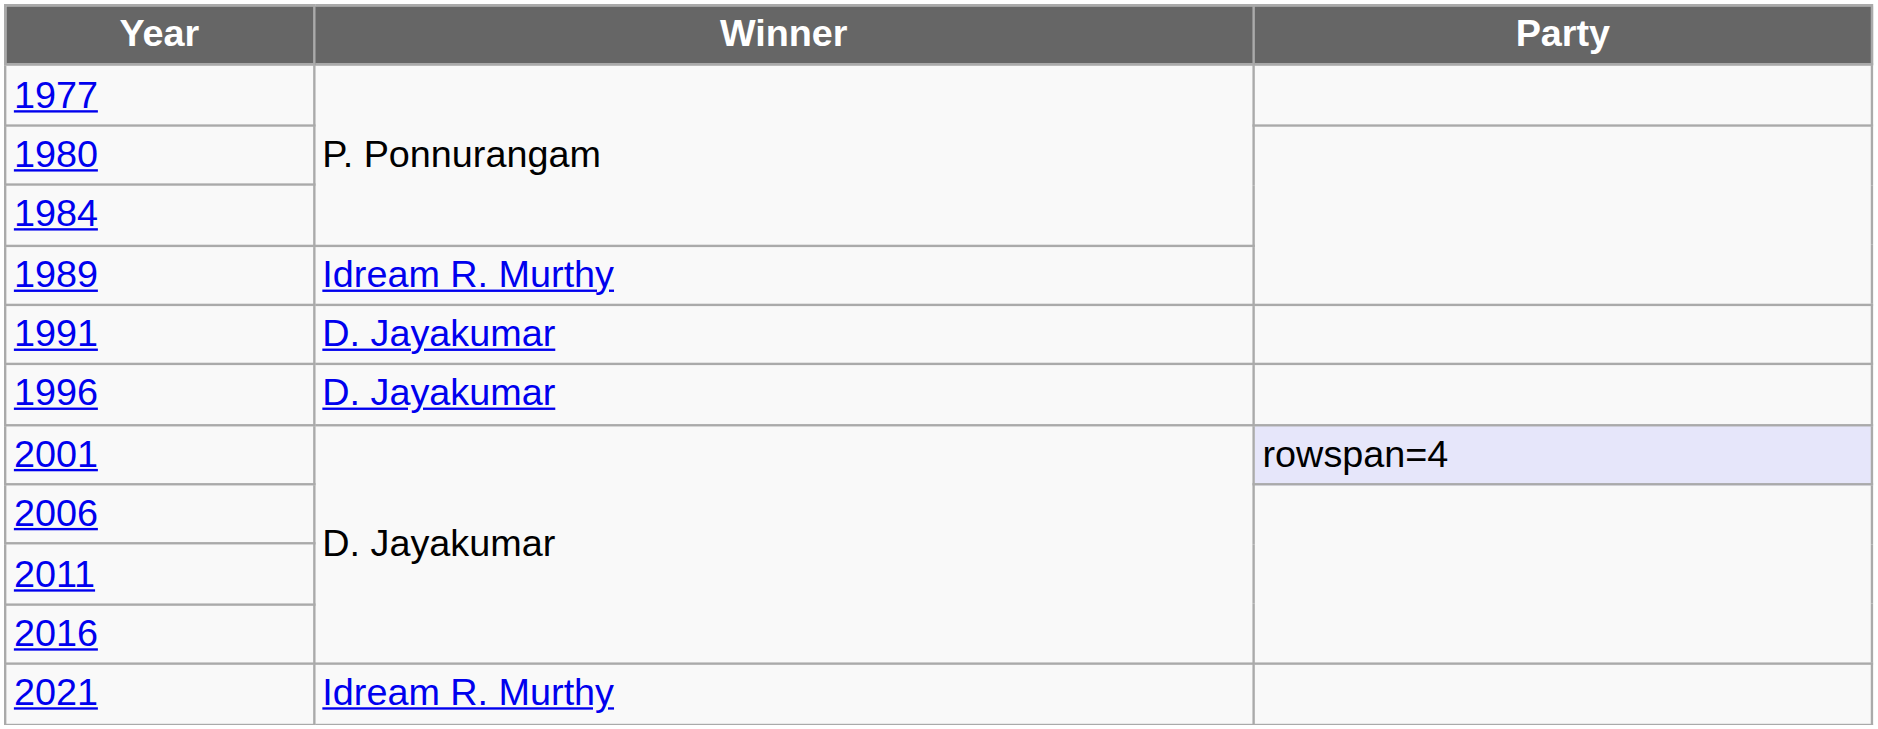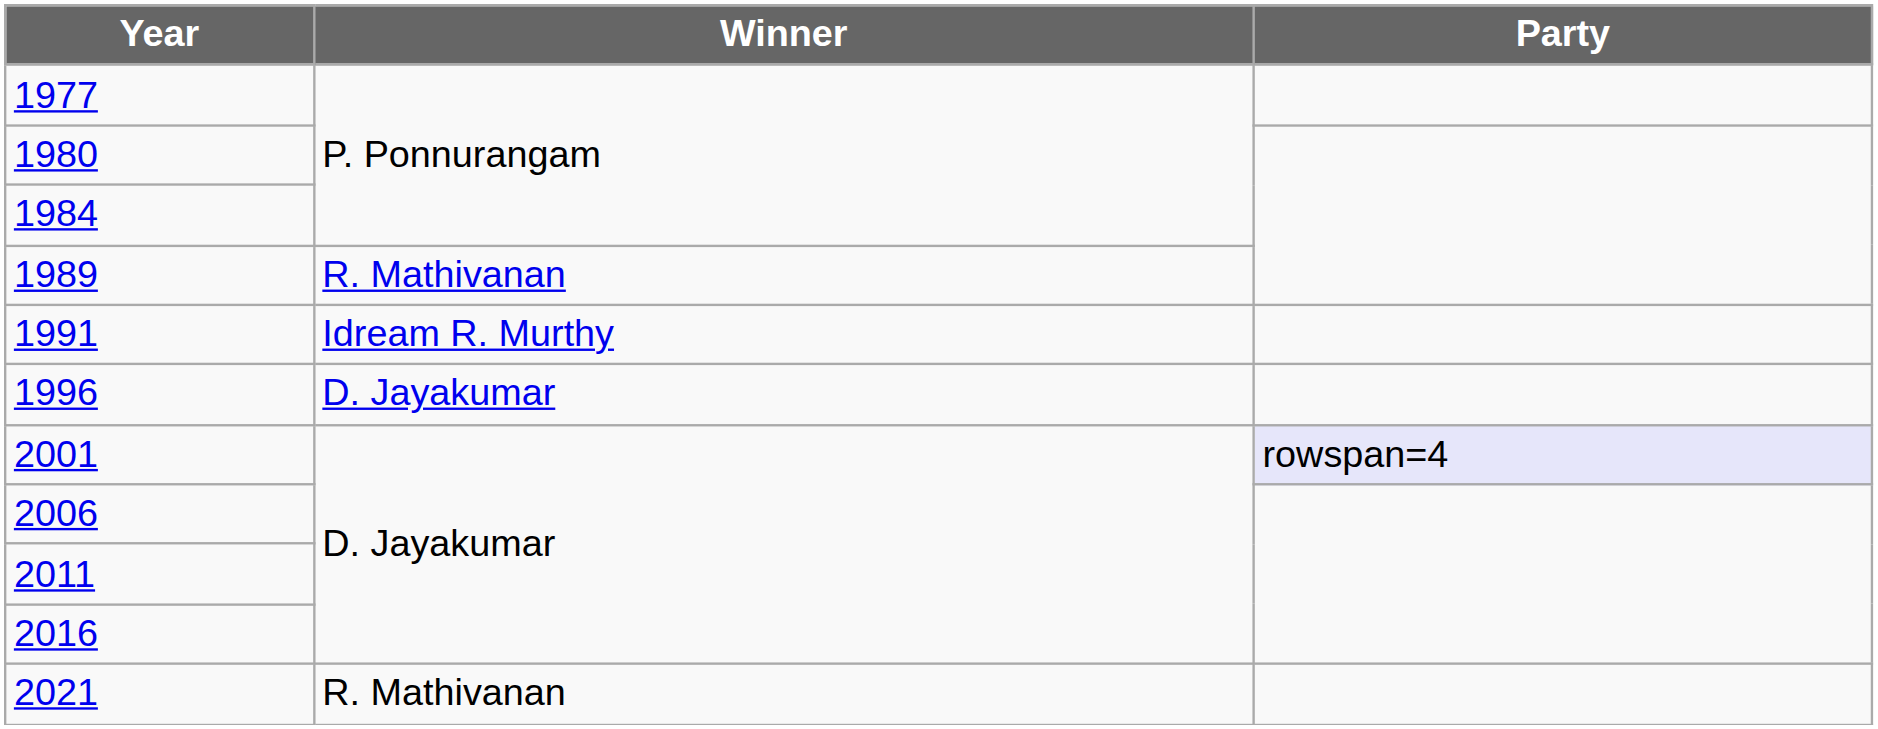(468, 273) Idream R. Murthy -> (444, 273) R. Mathivanan
(439, 333) D. Jayakumar -> (468, 333) Idream R. Murthy
(468, 693) Idream R. Murthy -> (444, 693) R. Mathivanan
